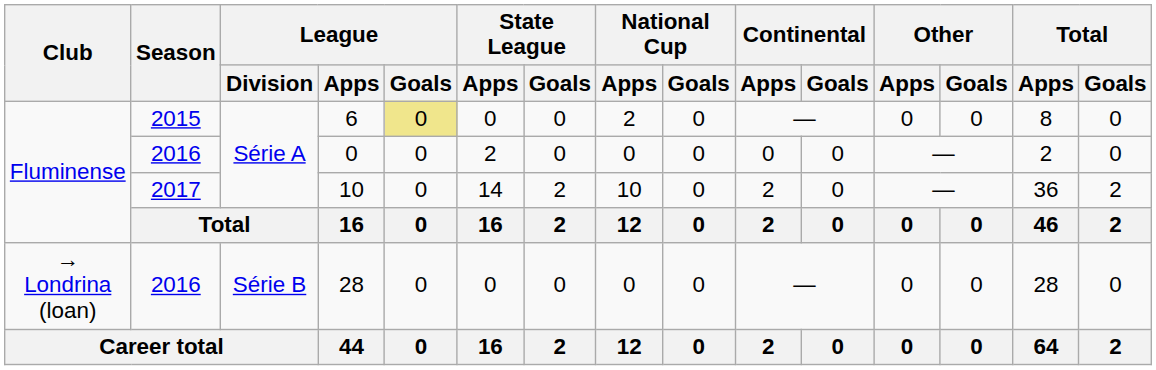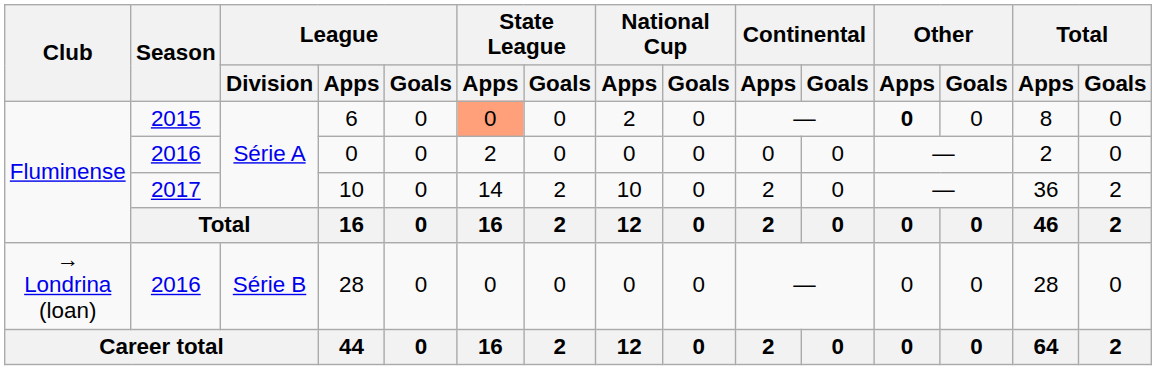(421, 118) khaki background -> (421, 118) no background
(490, 118) no background -> (490, 118) lightsalmon background
(907, 118) normal -> (907, 118) bold
